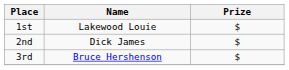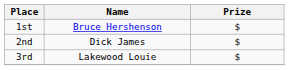(117, 27) Lakewood Louie -> (117, 27) Bruce Hershenson
(117, 57) Bruce Hershenson -> (117, 57) Lakewood Louie
